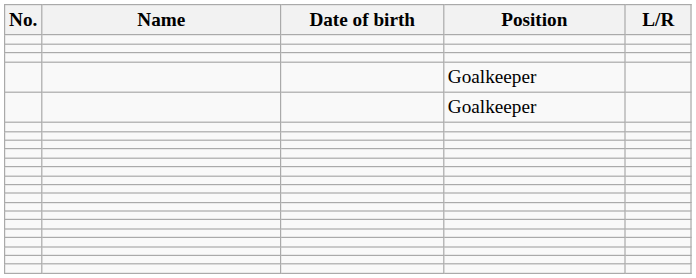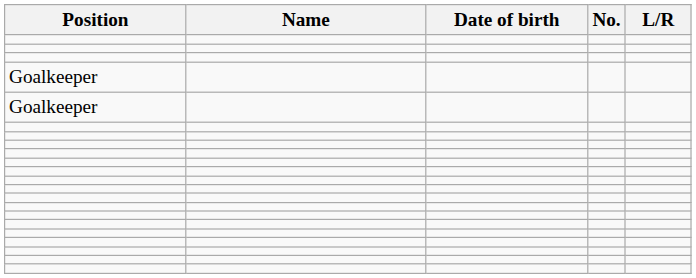columns swapped: (23, 19) <-> (534, 19)
